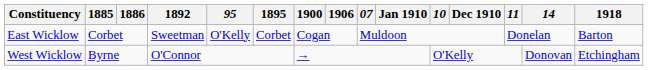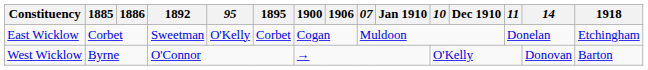(595, 34) Barton -> (609, 34) Etchingham
(609, 55) Etchingham -> (595, 55) Barton
